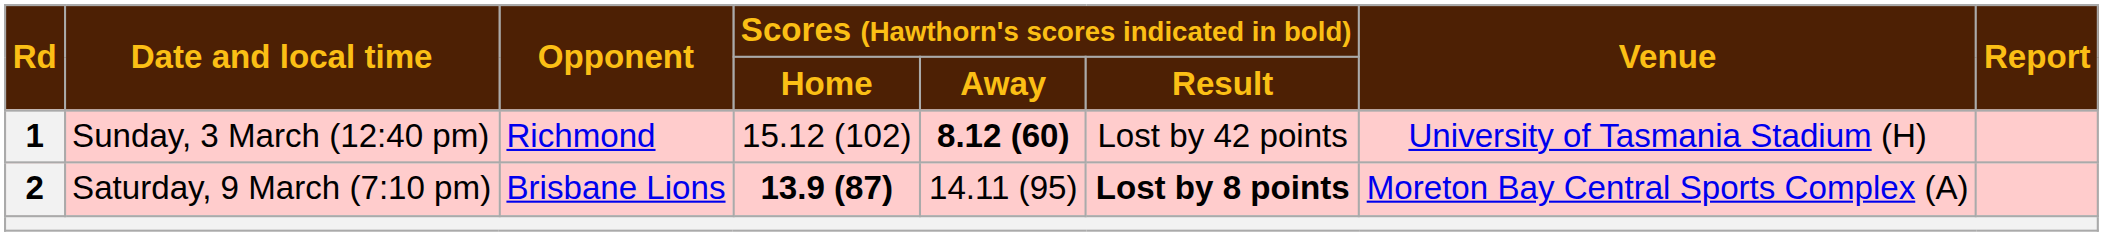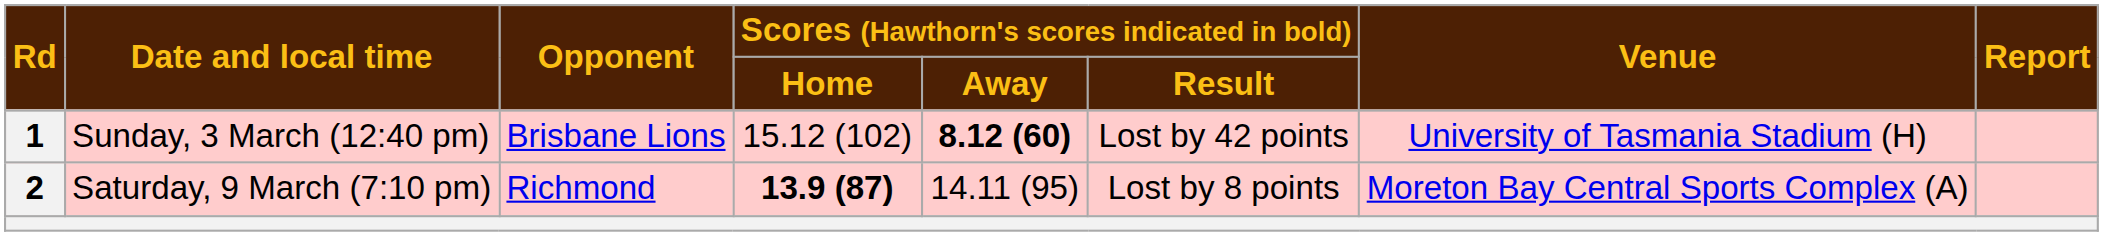(581, 135) Richmond -> (616, 135) Brisbane Lions
(616, 188) Brisbane Lions -> (581, 188) Richmond
(1223, 188) bold -> (1224, 188) normal
